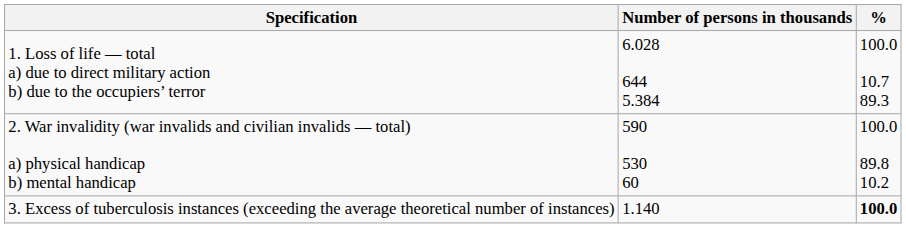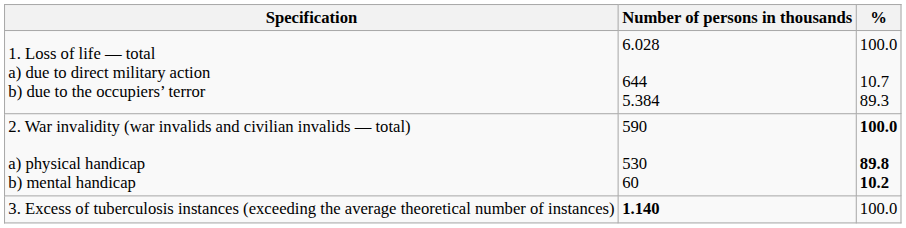(879, 154) normal -> (879, 154) bold
(641, 209) normal -> (641, 209) bold
(879, 209) bold -> (879, 209) normal
